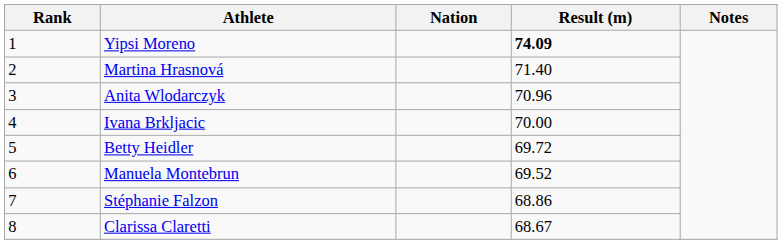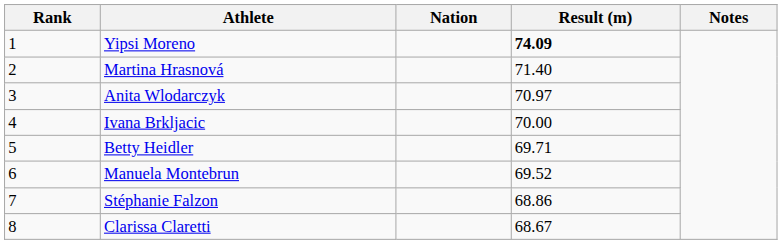(533, 95) 70.96 -> (533, 95) 70.97
(533, 148) 69.72 -> (533, 148) 69.71
